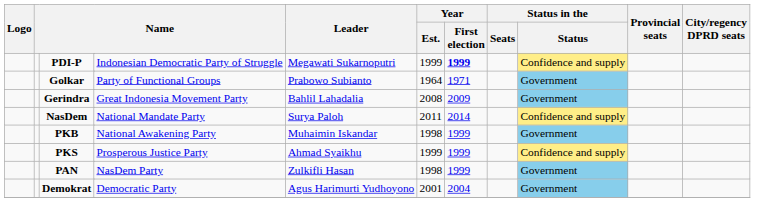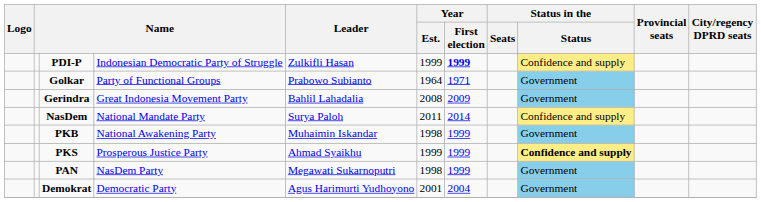(342, 62) Megawati Sukarnoputri -> (321, 62) Zulkifli Hasan
(573, 152) normal -> (576, 152) bold
(321, 170) Zulkifli Hasan -> (342, 170) Megawati Sukarnoputri
